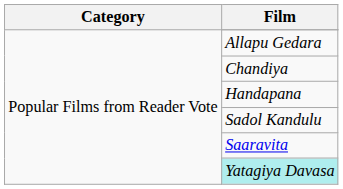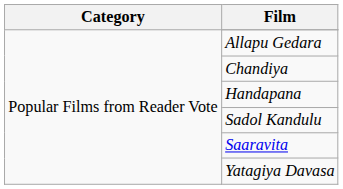(280, 171) paleturquoise background -> (280, 171) no background
